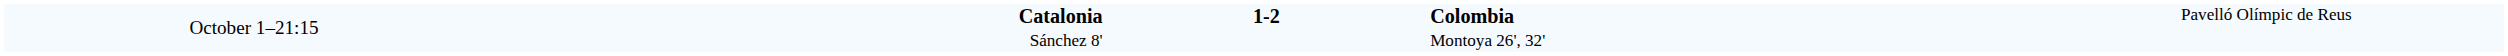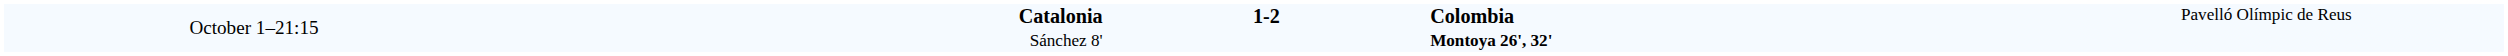(1488, 40) normal -> (1491, 40) bold
